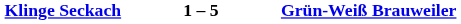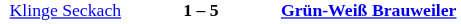(63, 10) bold -> (65, 10) normal
